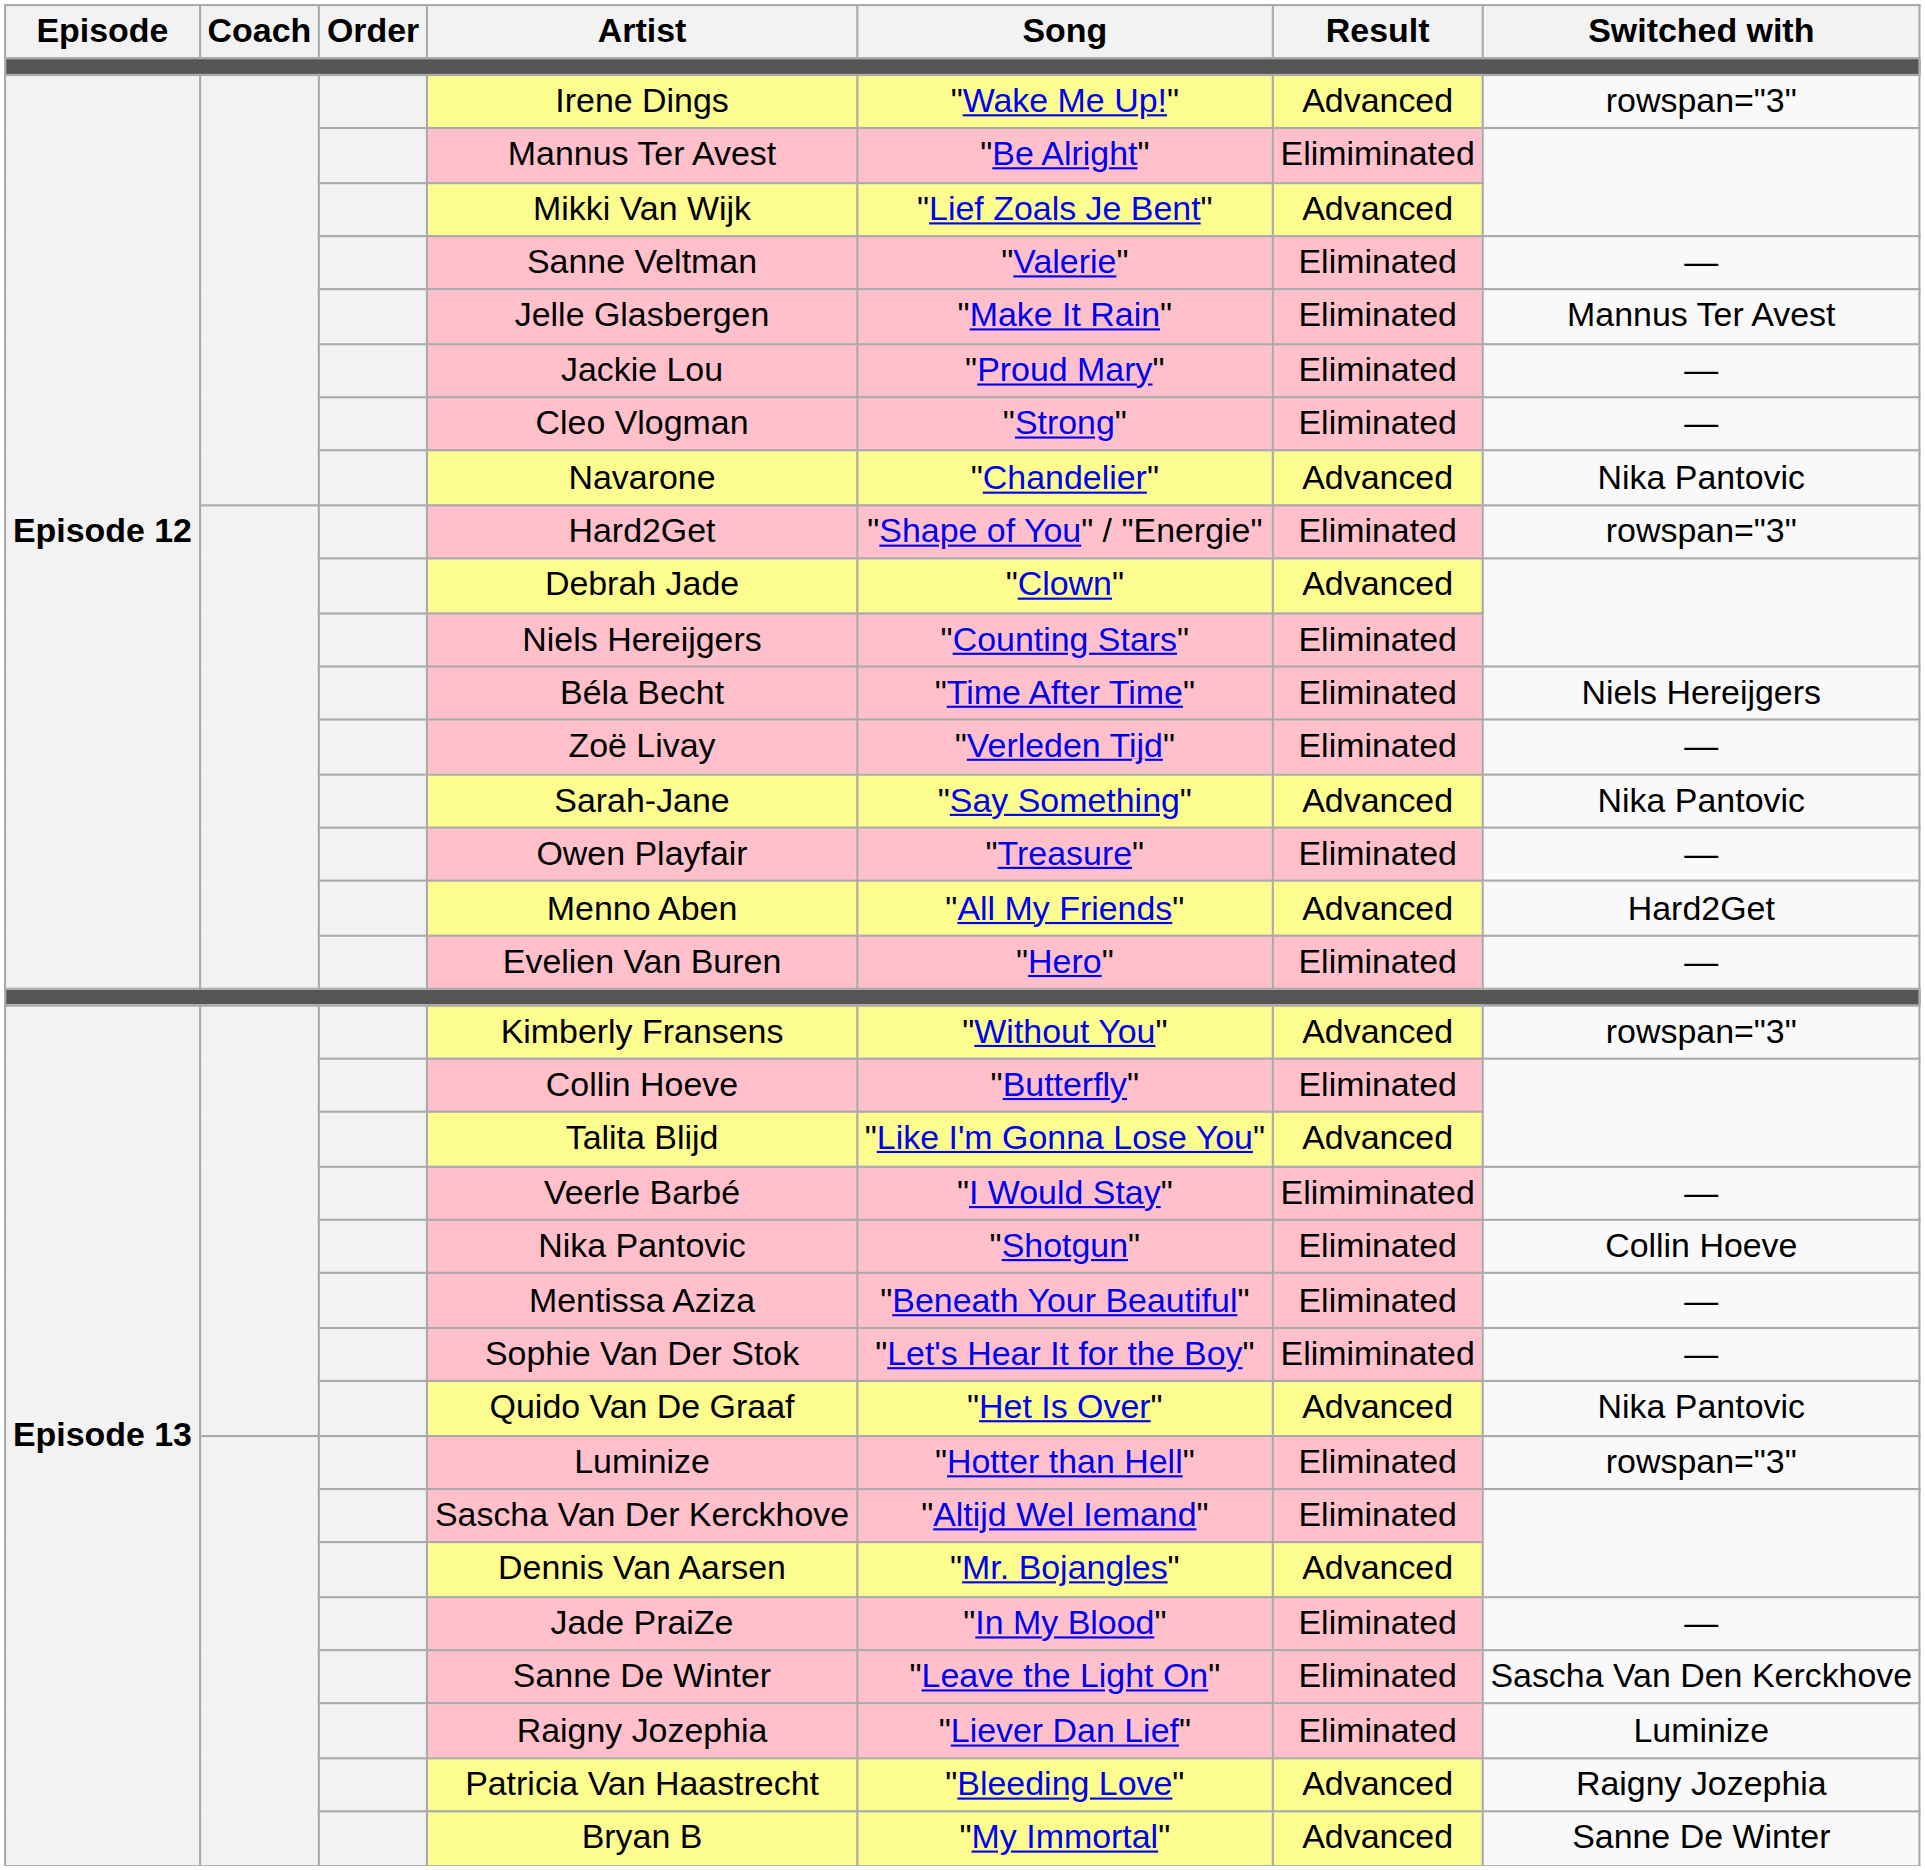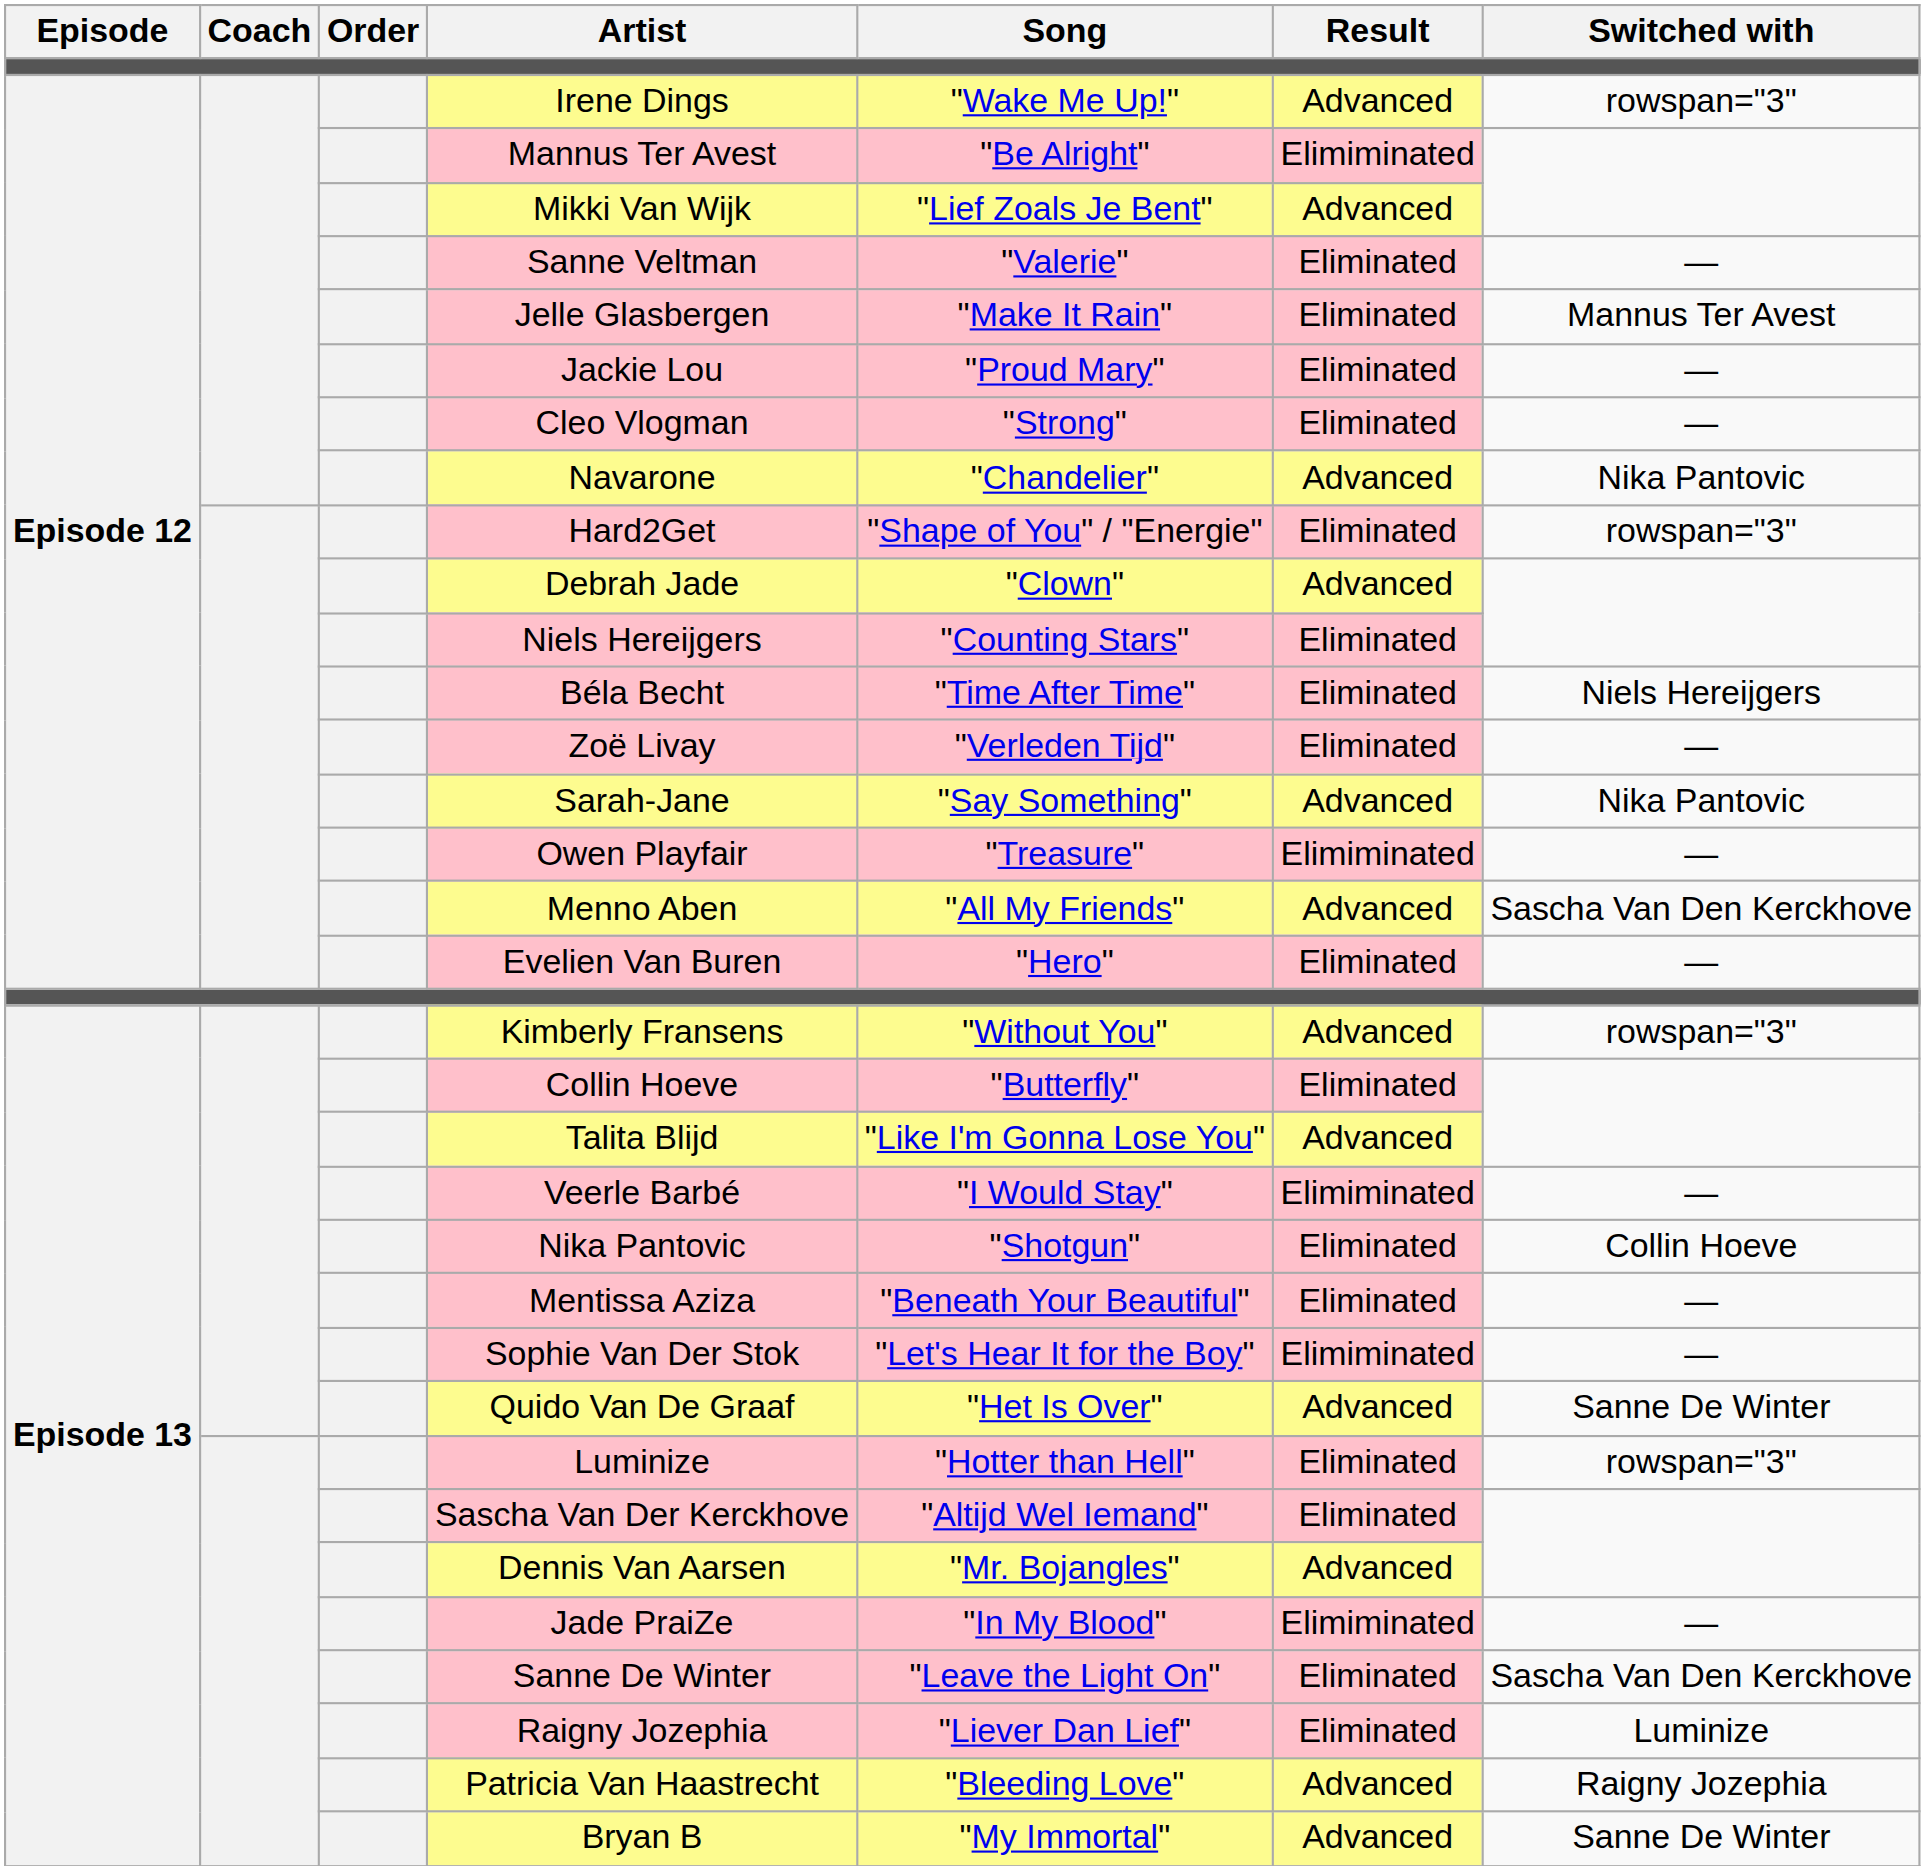(1378, 853) Eliminated -> (1378, 853) Elimiminated
(1701, 907) Hard2Get -> (1701, 907) Sascha Van Den Kerckhove
(1701, 1407) Nika Pantovic -> (1701, 1407) Sanne De Winter
(1378, 1622) Eliminated -> (1378, 1622) Elimiminated
